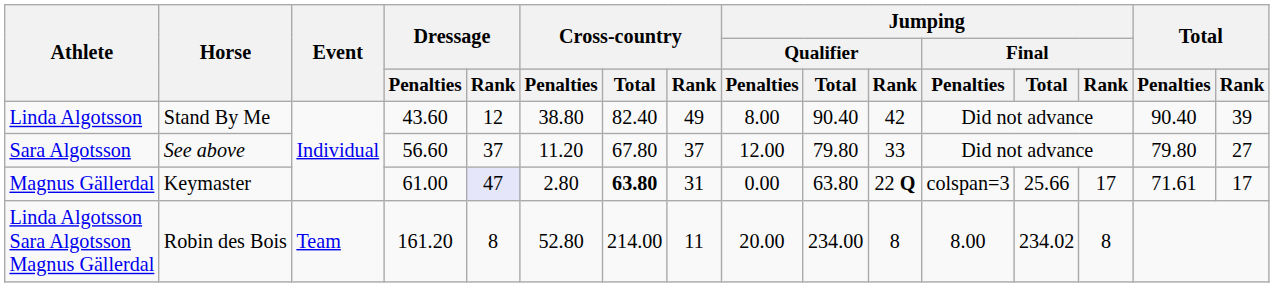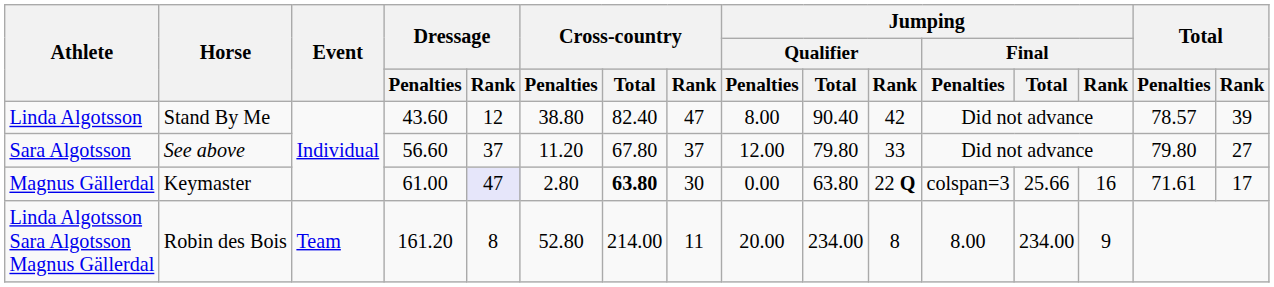(694, 117) 49 -> (694, 117) 47
(1174, 117) 90.40 -> (1174, 117) 78.57
(694, 184) 31 -> (694, 184) 30
(1106, 184) 17 -> (1106, 184) 16
(1047, 241) 234.02 -> (1047, 241) 234.00
(1106, 241) 8 -> (1106, 241) 9
